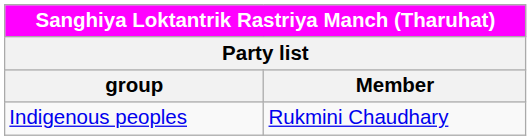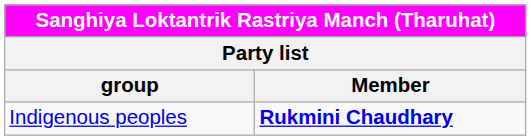(358, 118) normal -> (356, 118) bold
